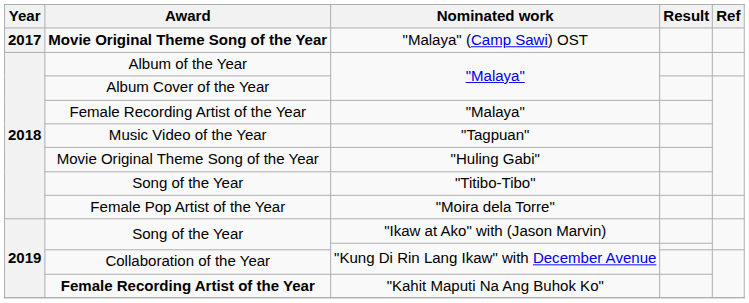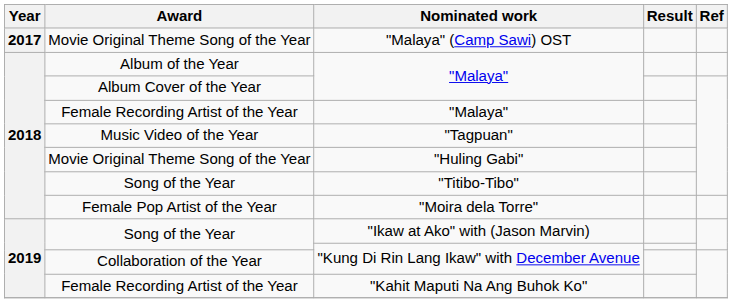(188, 40) bold -> (179, 40) normal
(188, 285) bold -> (179, 285) normal
